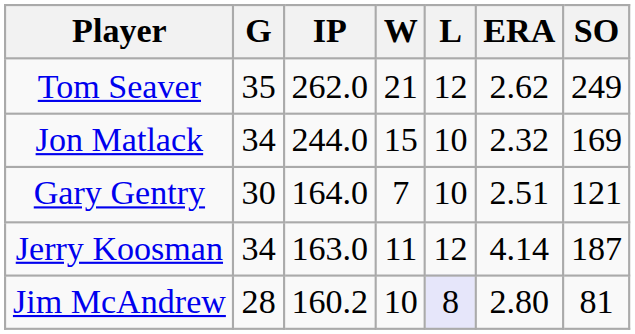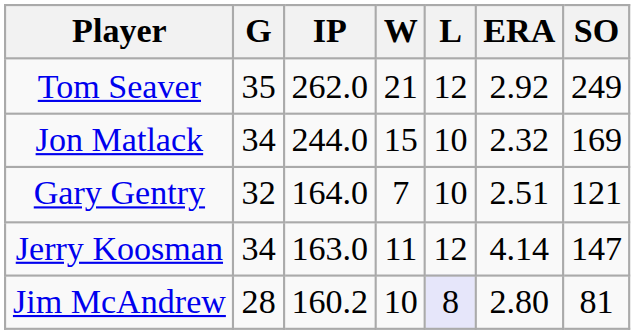(519, 85) 2.62 -> (519, 85) 2.92
(259, 193) 30 -> (259, 193) 32
(597, 247) 187 -> (597, 247) 147
